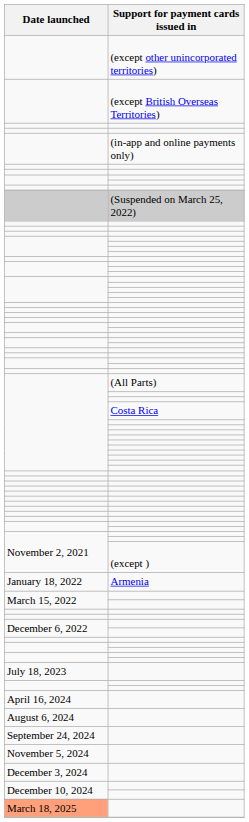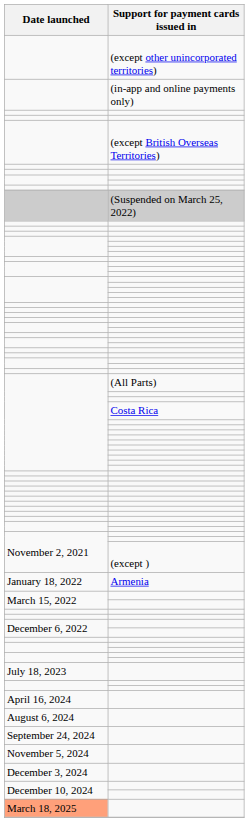(164, 108) (except British Overseas Territories) -> (173, 95) (in-app and online payments only)
(173, 149) (in-app and online payments only) -> (164, 149) (except British Overseas Territories)
